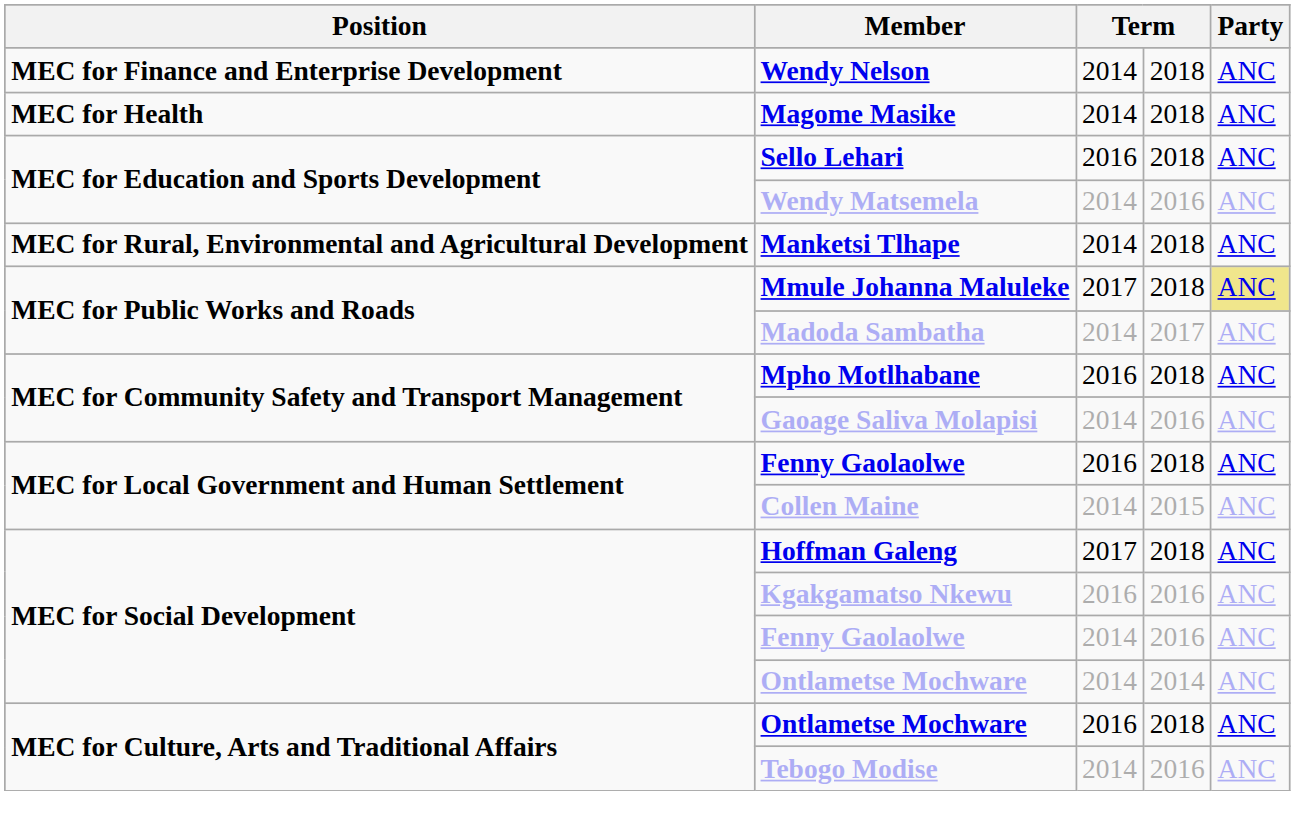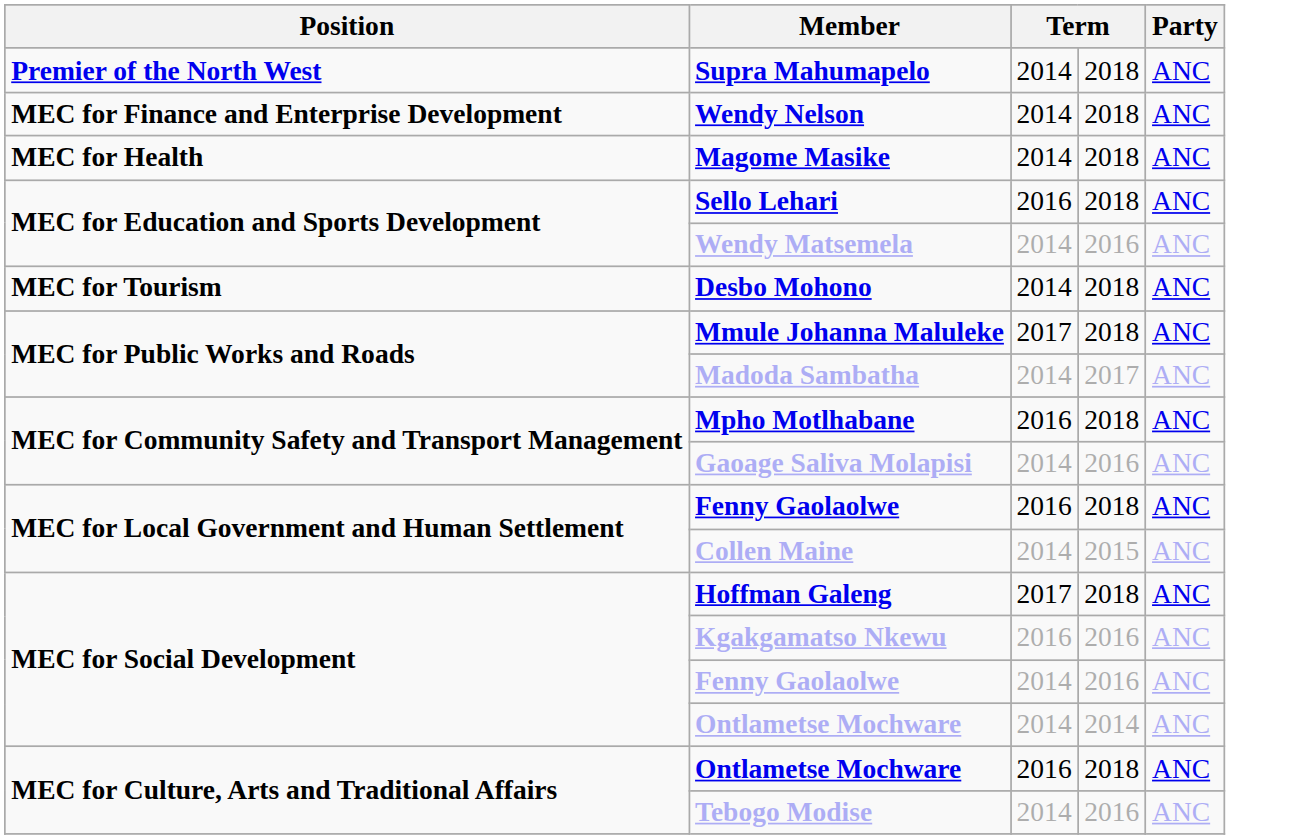+ row: (166, 69)
+ row: (116, 288)
- row: (380, 244)
(1247, 288) khaki background -> (1181, 331) no background
